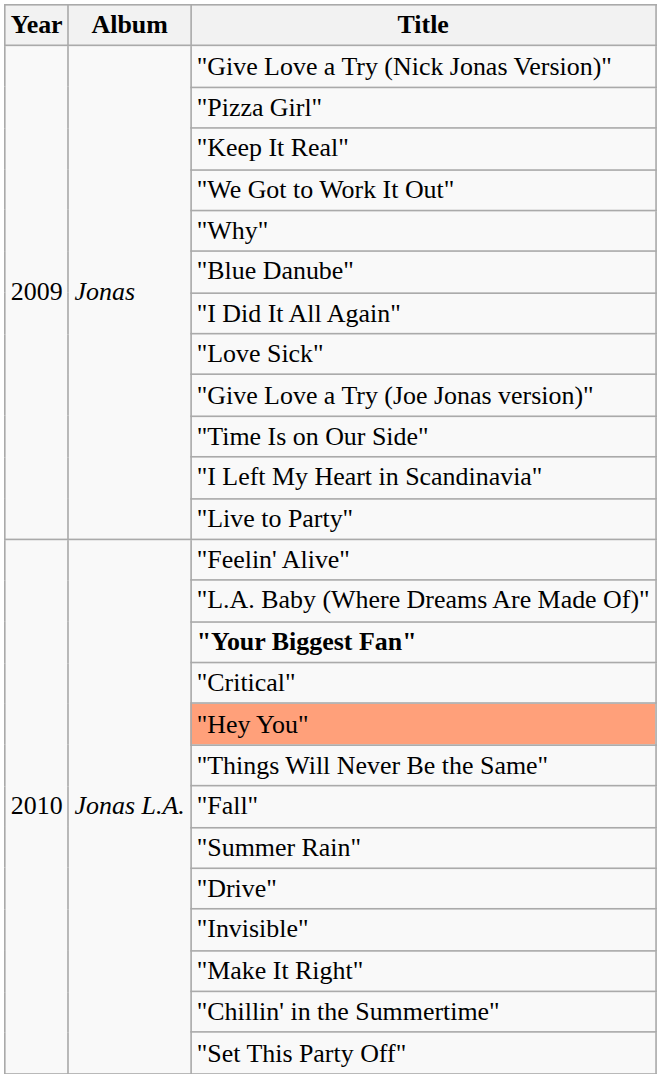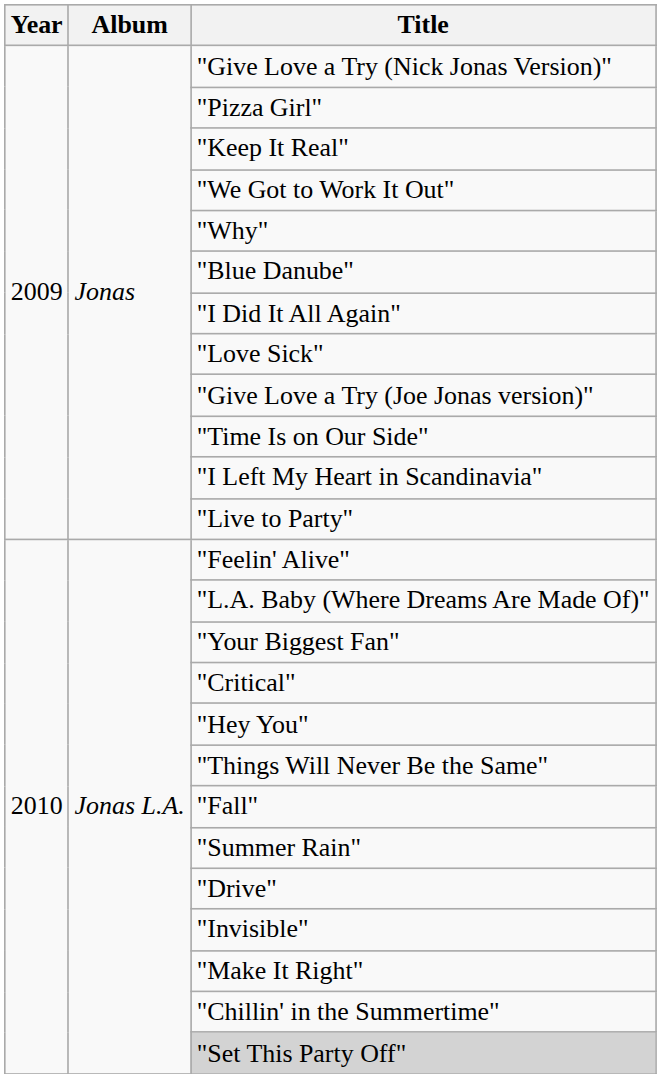(307, 641) bold -> (298, 641) normal
(253, 723) lightsalmon background -> (253, 723) no background
(301, 1052) no background -> (301, 1052) lightgrey background
